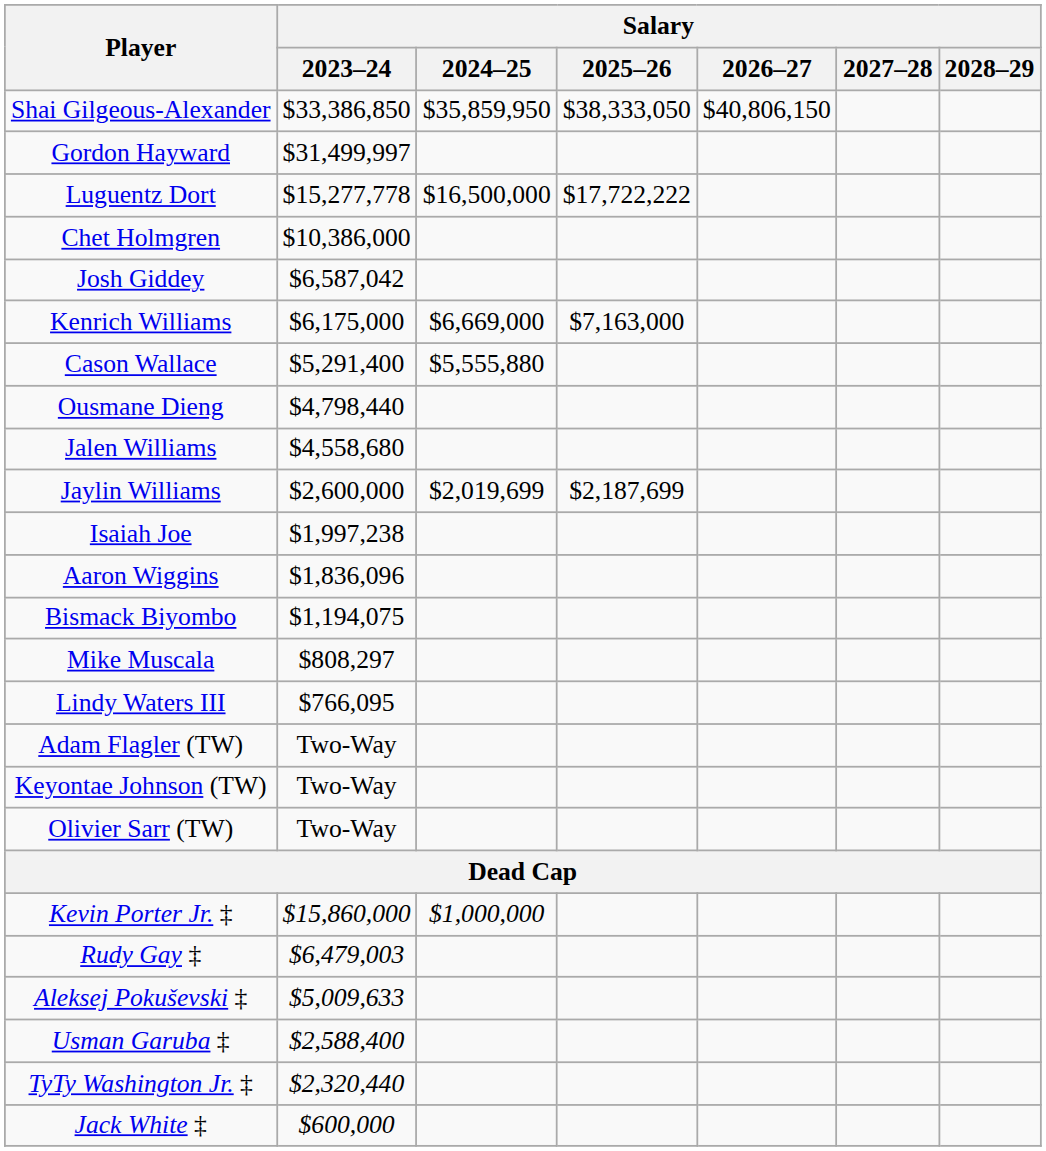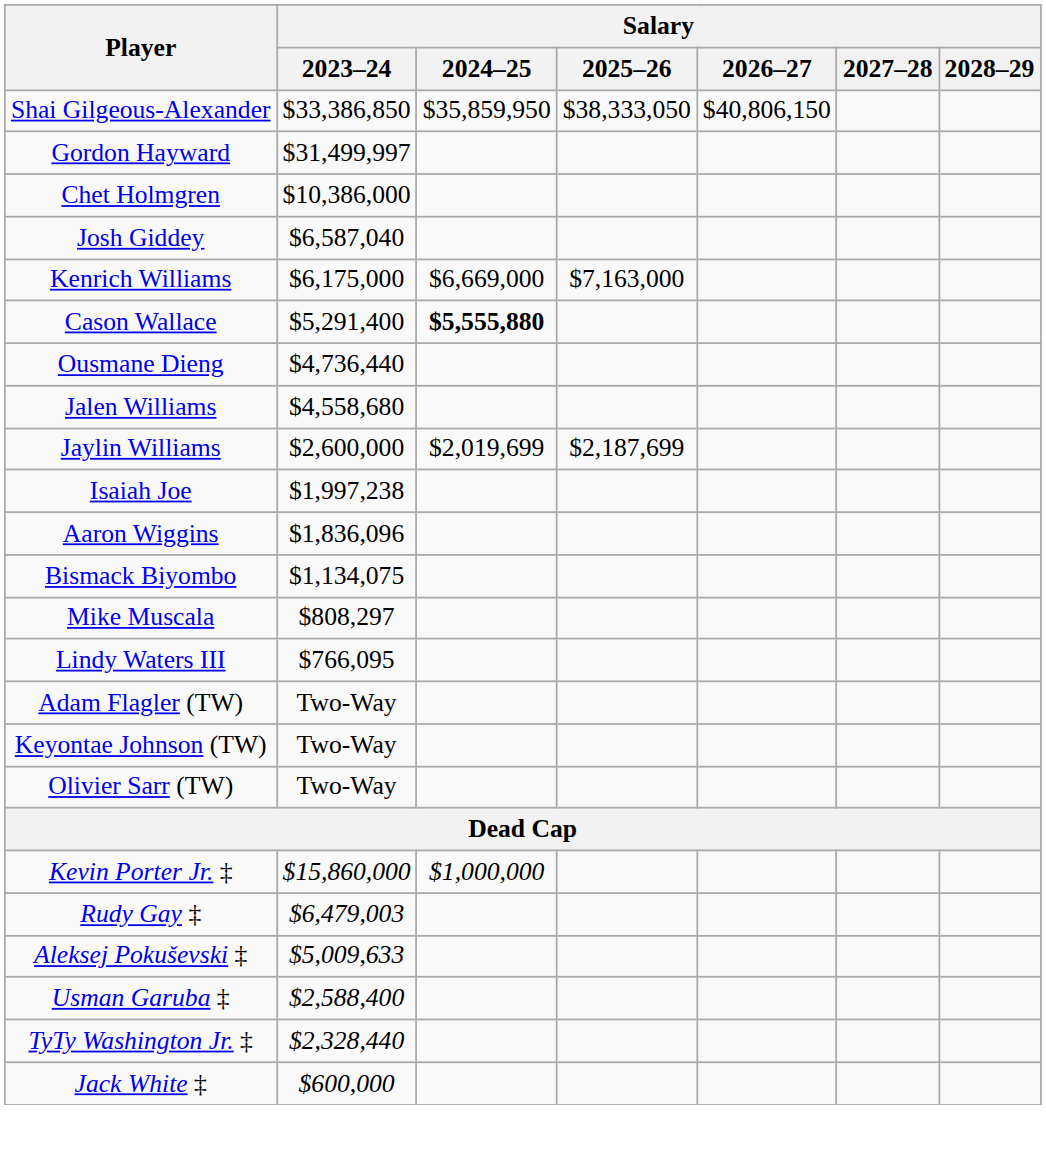- row: (141, 195)
(347, 279) $6,587,042 -> (347, 237) $6,587,040
(487, 364) normal -> (487, 321) bold
(347, 406) $4,798,440 -> (347, 364) $4,736,440
(347, 617) $1,194,075 -> (347, 575) $1,134,075
(347, 1082) $2,320,440 -> (347, 1040) $2,328,440
